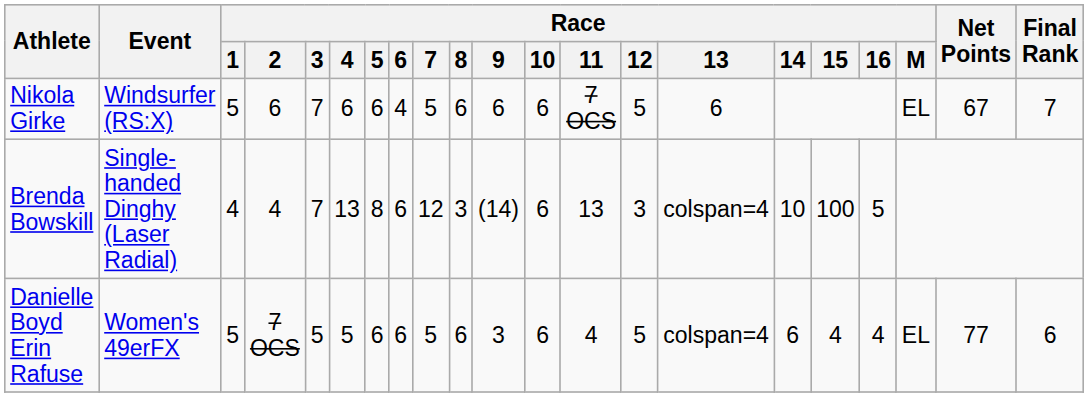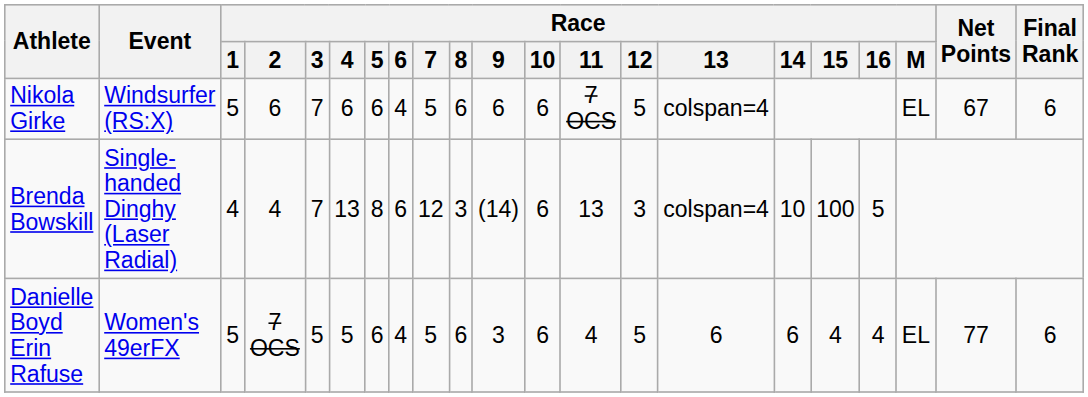(716, 109) 6 -> (716, 109) colspan=4
(1050, 109) 7 -> (1050, 109) 6
(401, 335) 6 -> (401, 335) 4
(716, 335) colspan=4 -> (716, 335) 6
